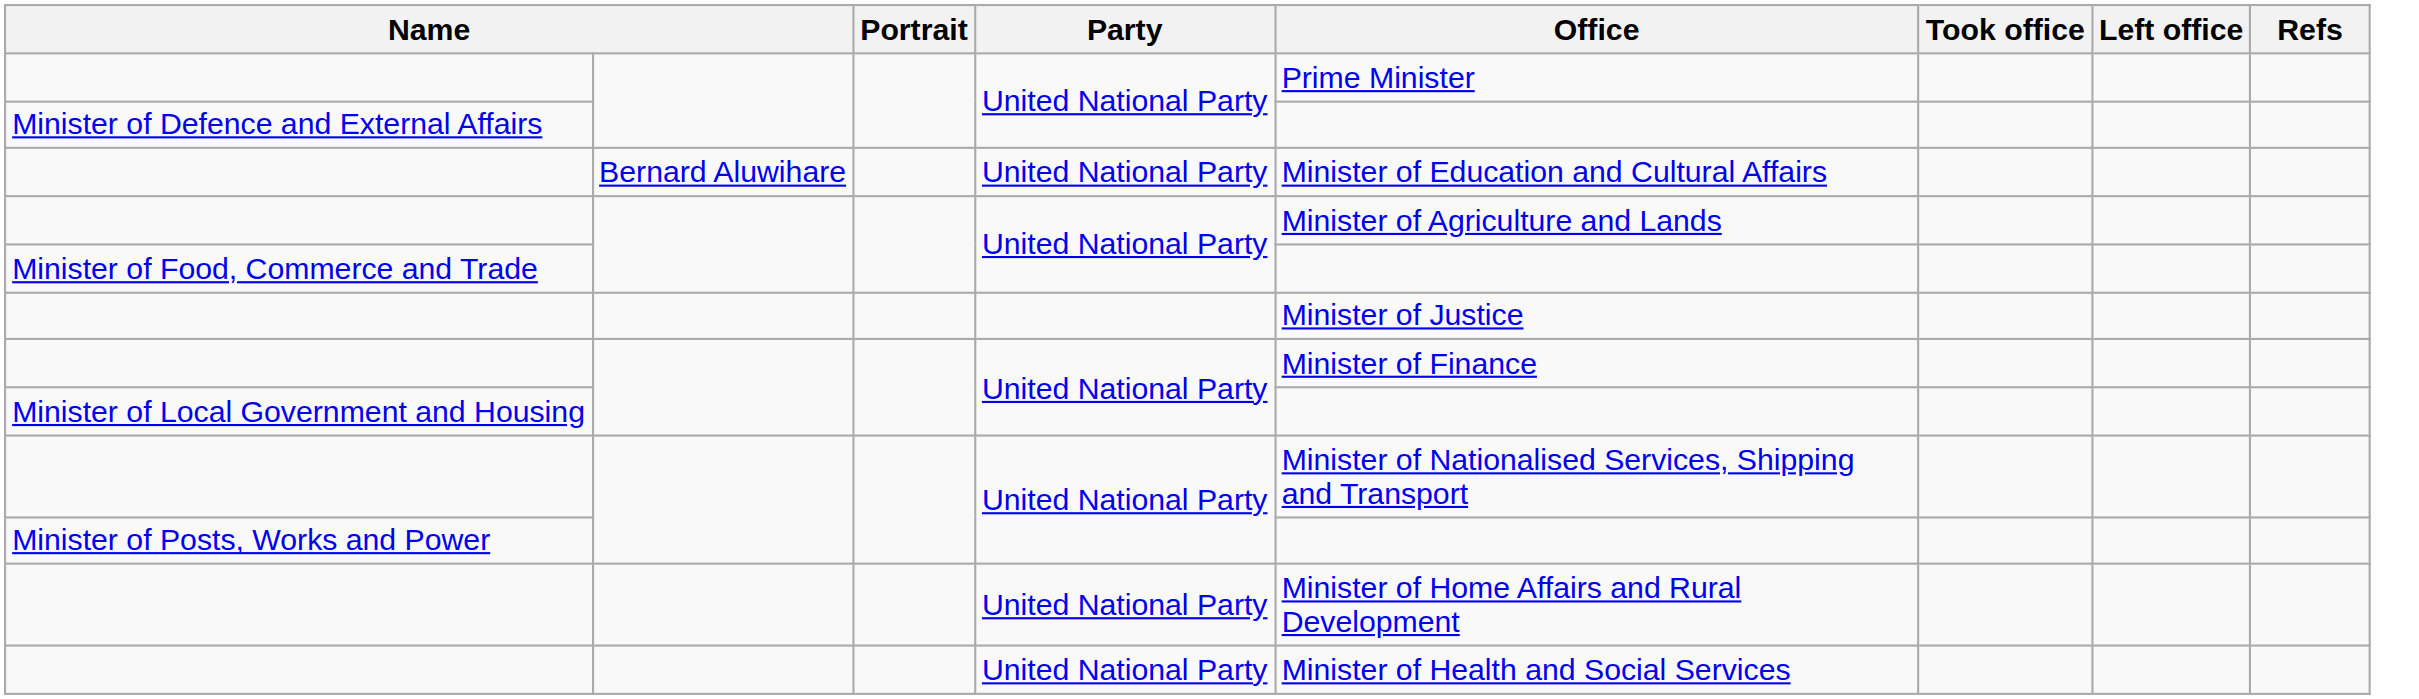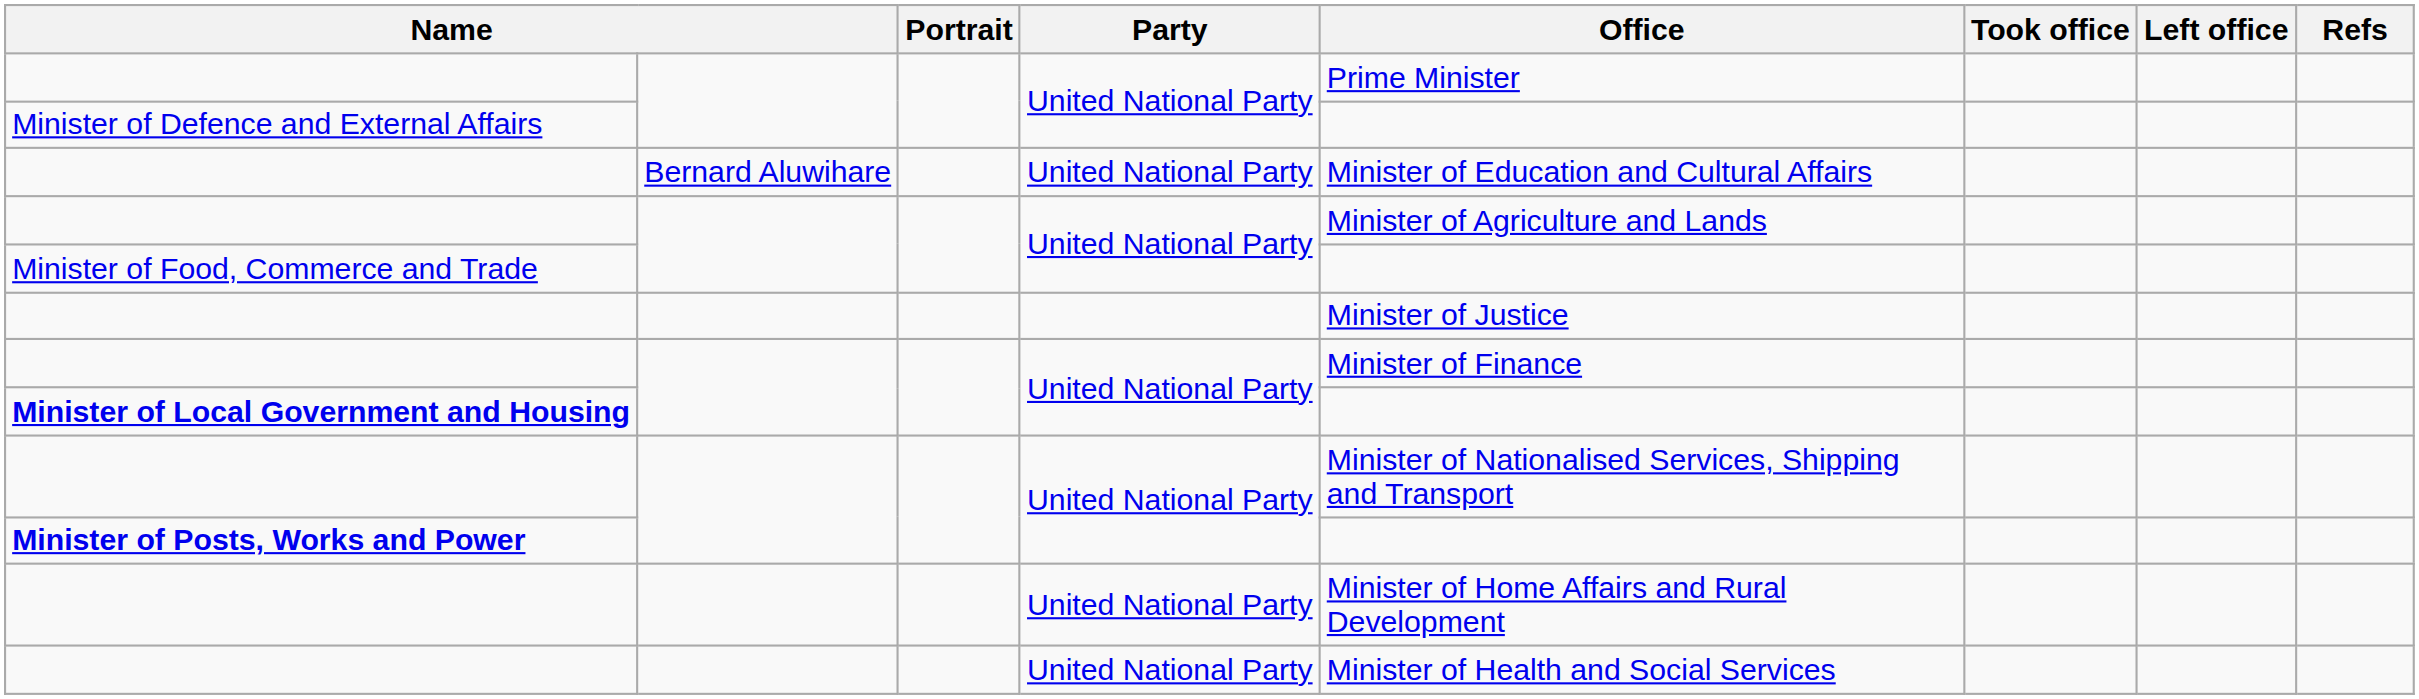(299, 412) normal -> (321, 412) bold
(251, 541) normal -> (269, 541) bold
